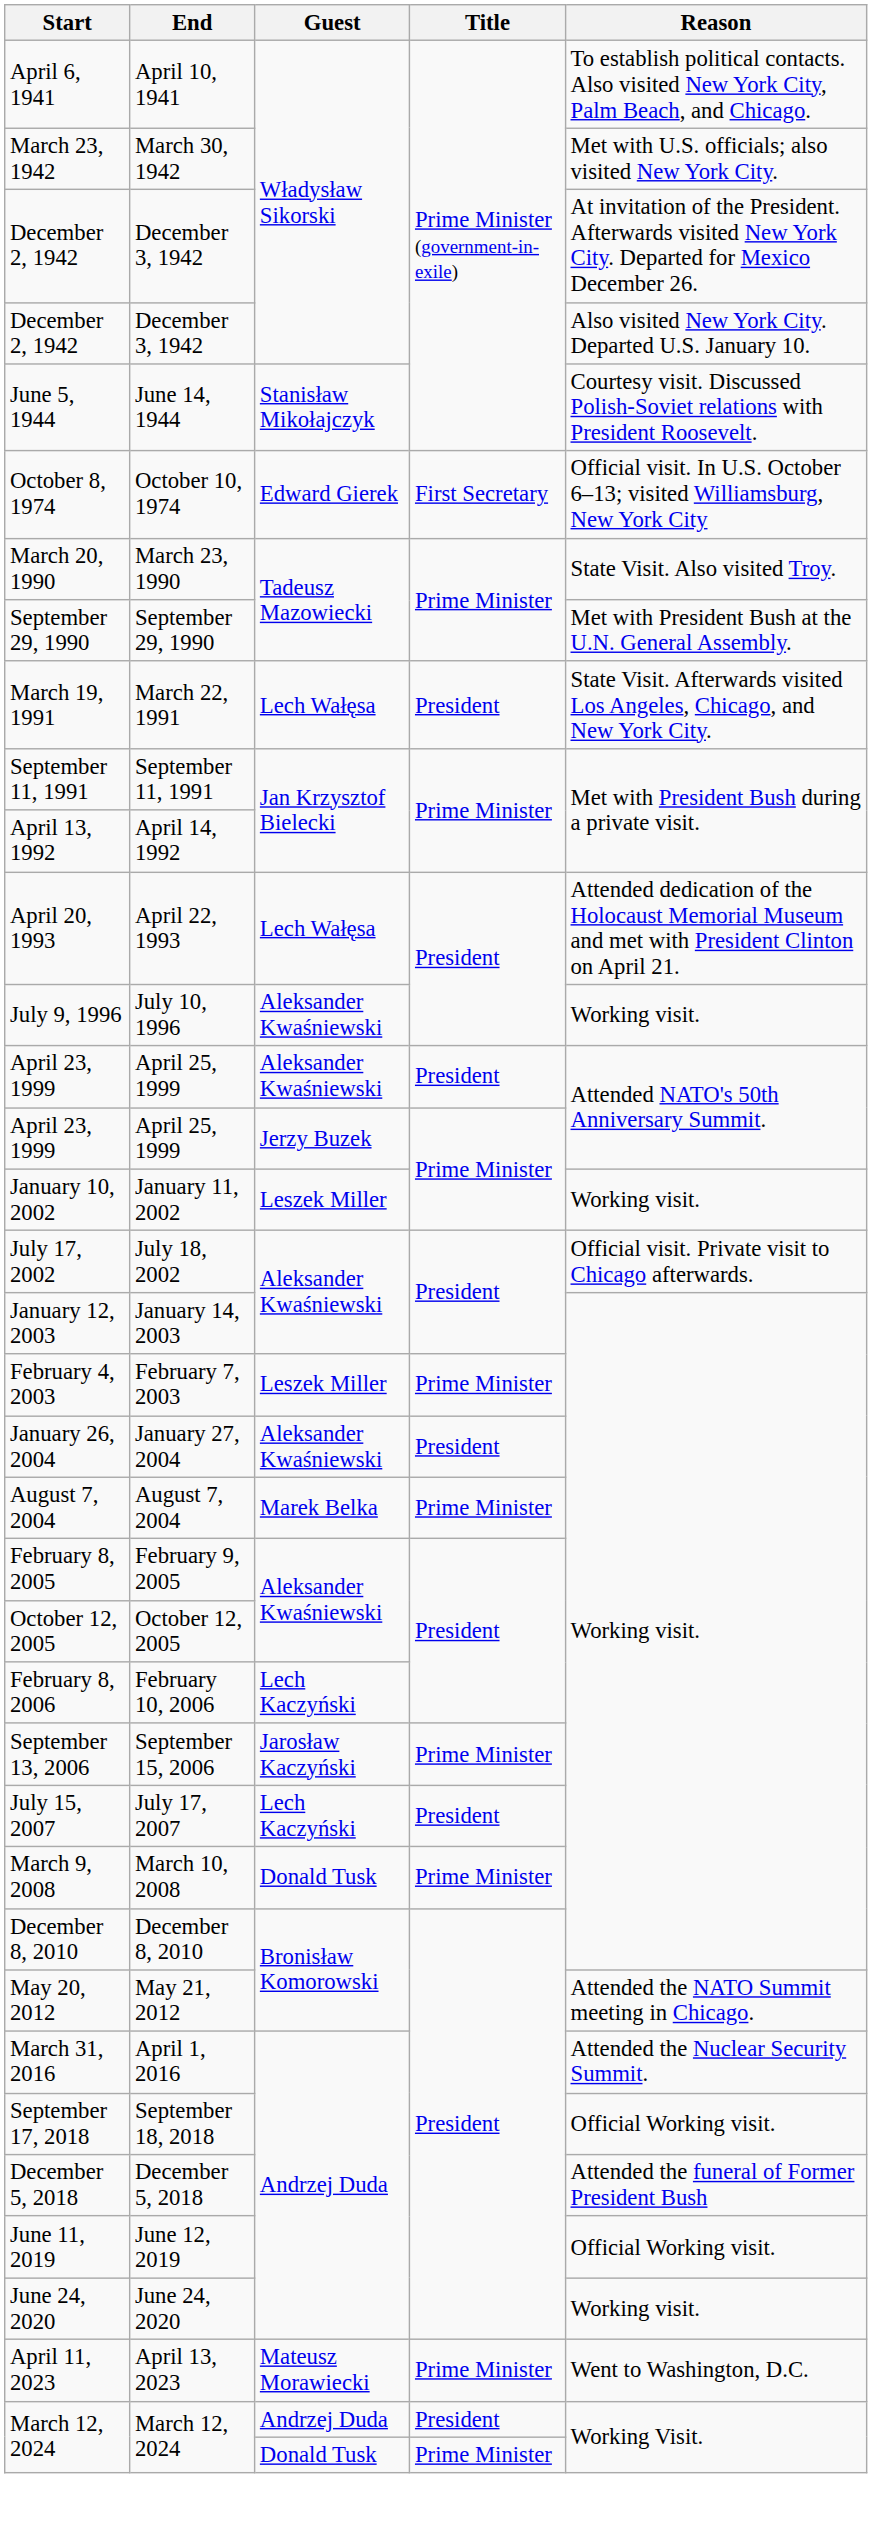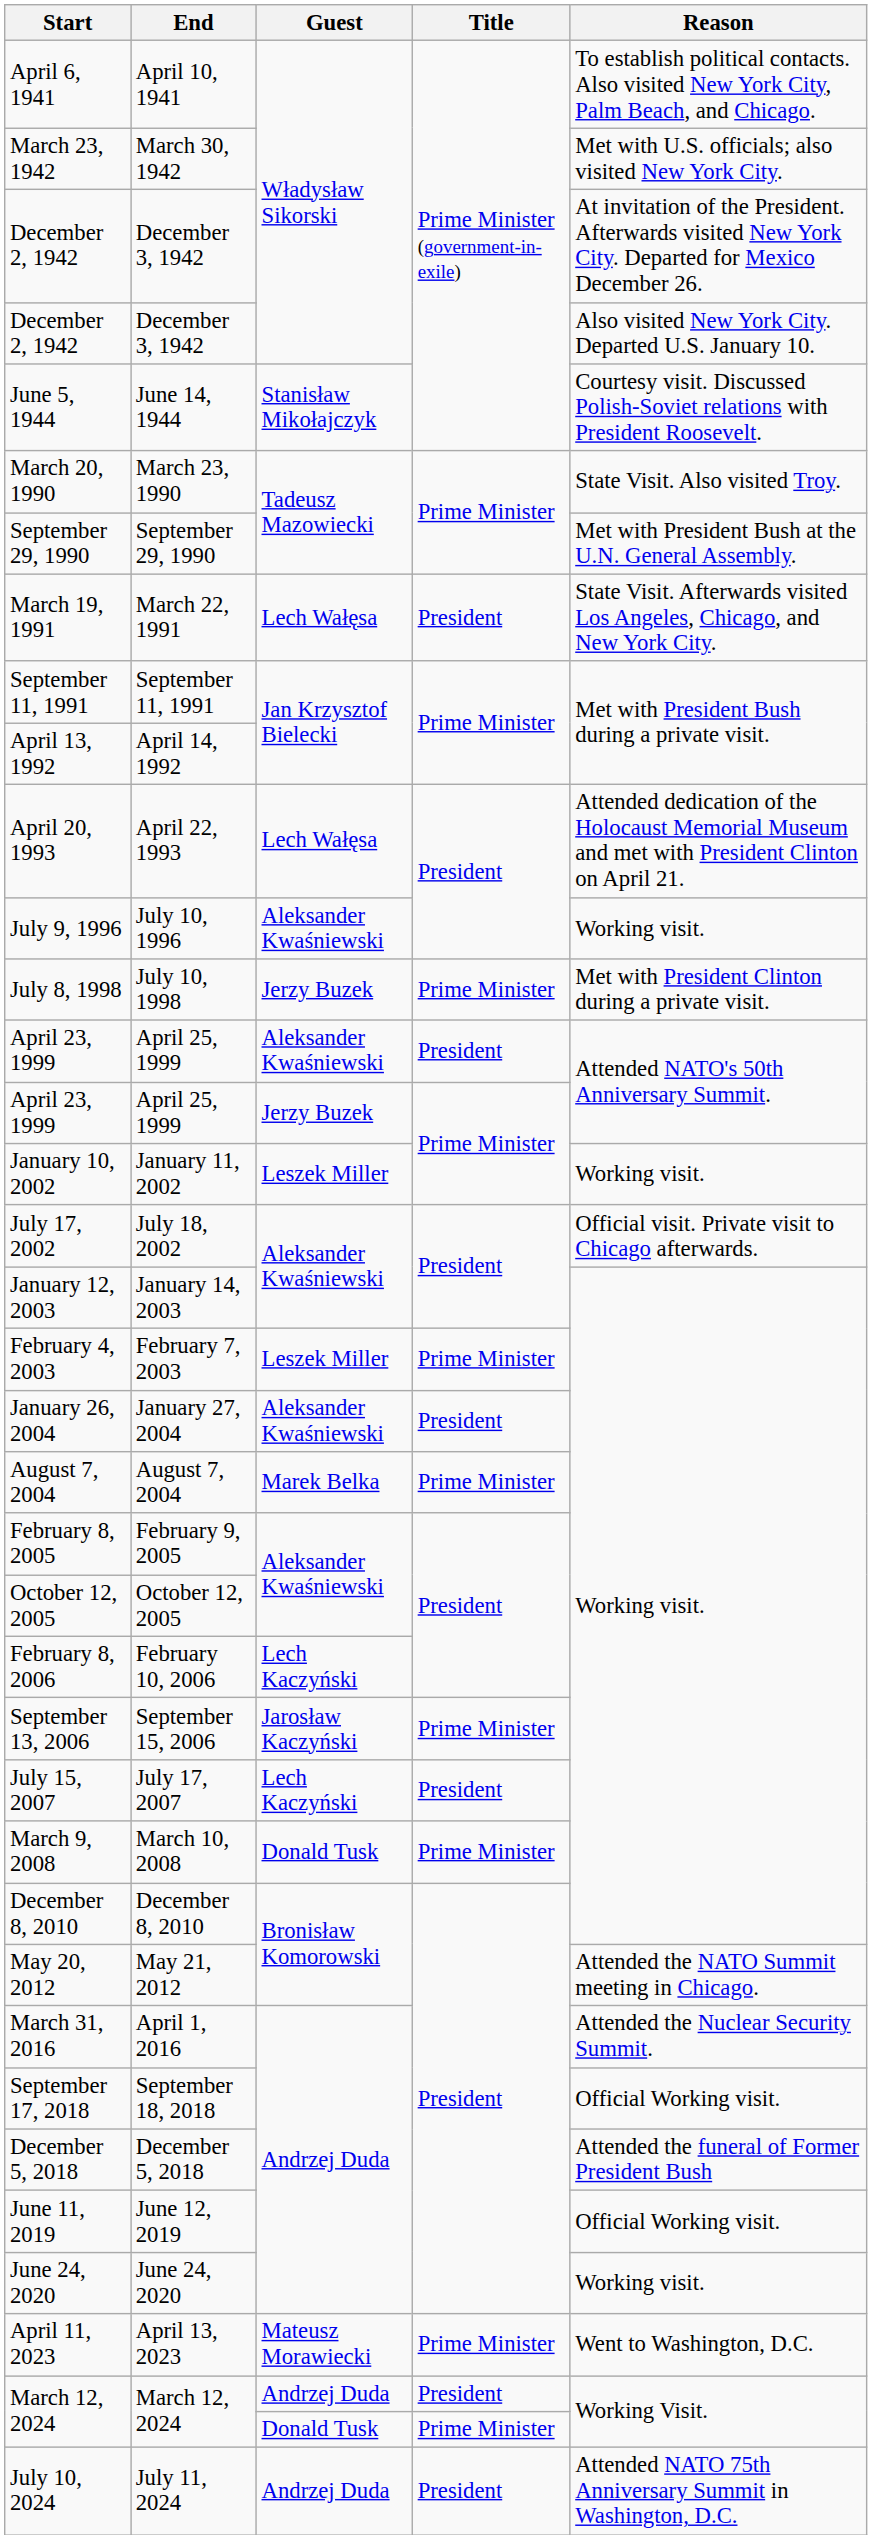- row: (58, 494)
+ row: (66, 989)
+ row: (46, 2490)
